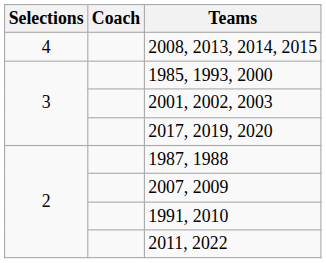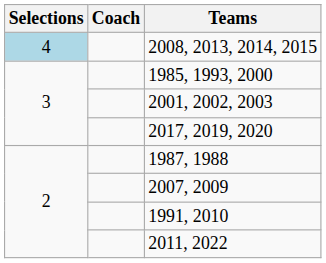(46, 46) no background -> (46, 46) lightblue background
